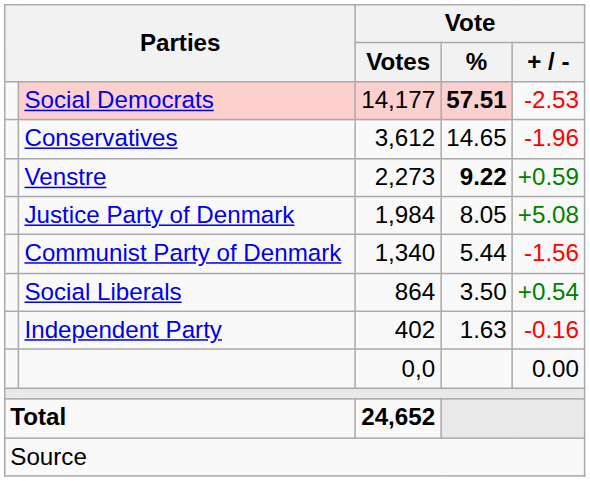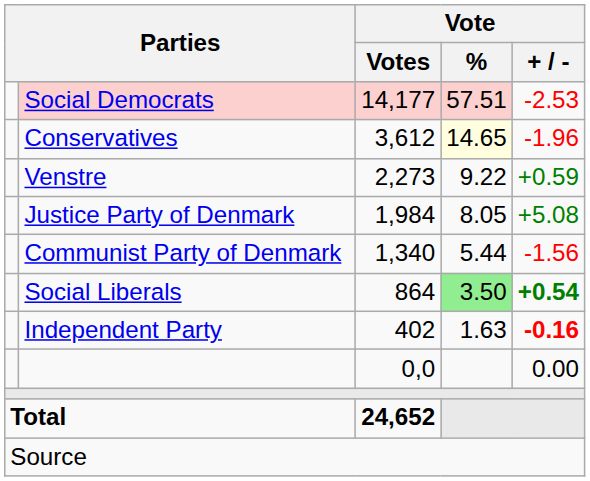(476, 100) bold -> (476, 100) normal
(476, 138) no background -> (476, 138) lightyellow background
(483, 176) bold -> (483, 176) normal
(483, 291) no background -> (483, 291) lightgreen background
(548, 291) normal -> (548, 291) bold
(551, 330) normal -> (551, 330) bold
